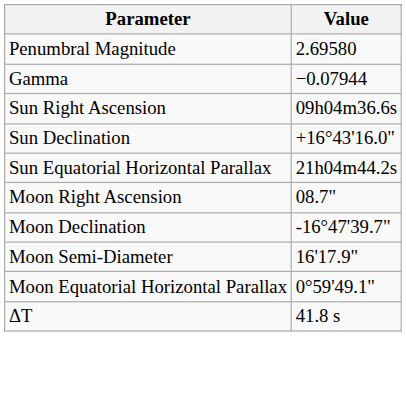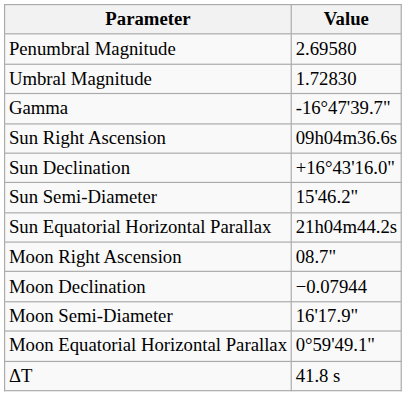+ row: (80, 78)
(331, 78) −0.07944 -> (343, 108) -16°47'39.7"
+ row: (83, 197)
(343, 227) -16°47'39.7" -> (331, 286) −0.07944
